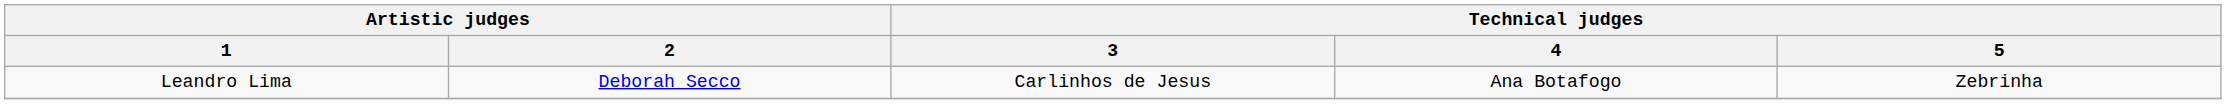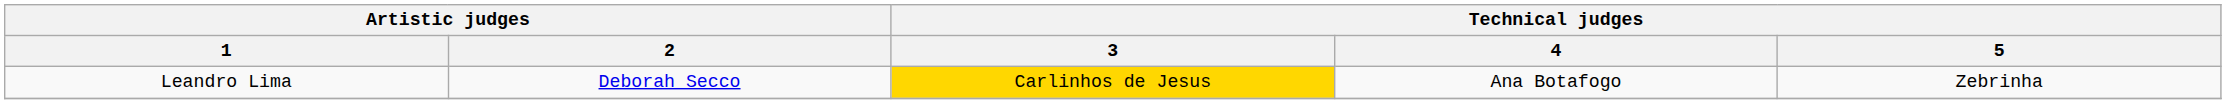(1113, 82) no background -> (1113, 82) gold background
